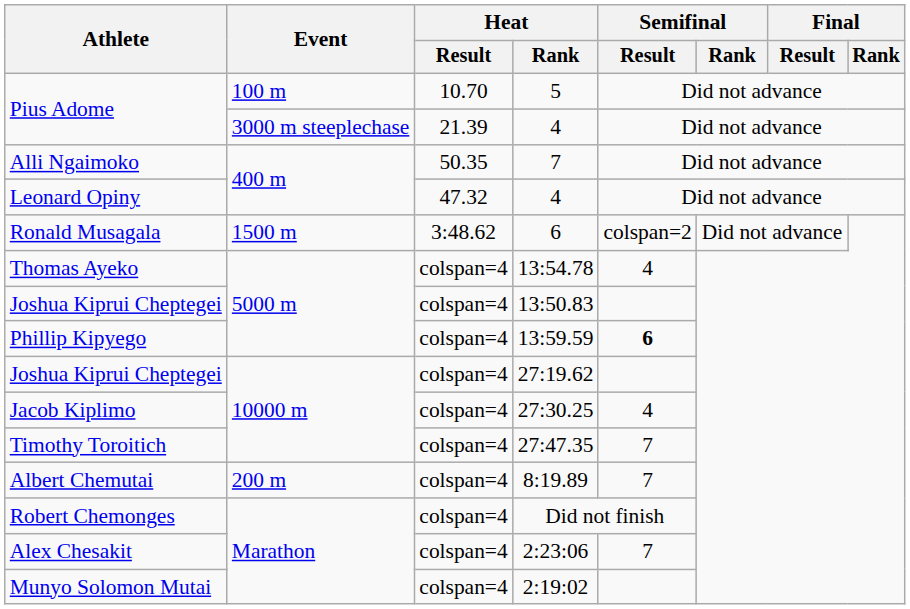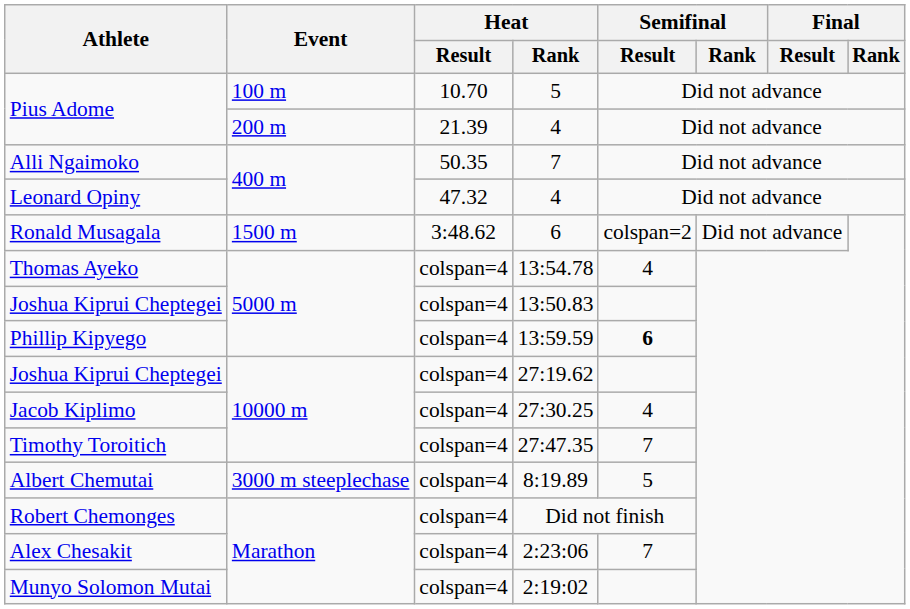(321, 126) 3000 m steeplechase -> (259, 126) 200 m
(259, 480) 200 m -> (321, 480) 3000 m steeplechase
(648, 480) 7 -> (648, 480) 5
